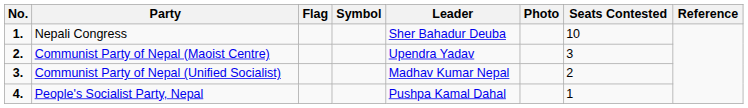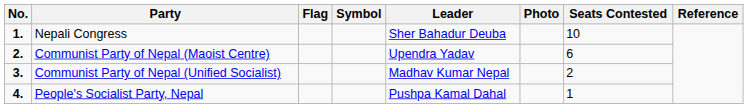(570, 53) 3 -> (570, 53) 6
